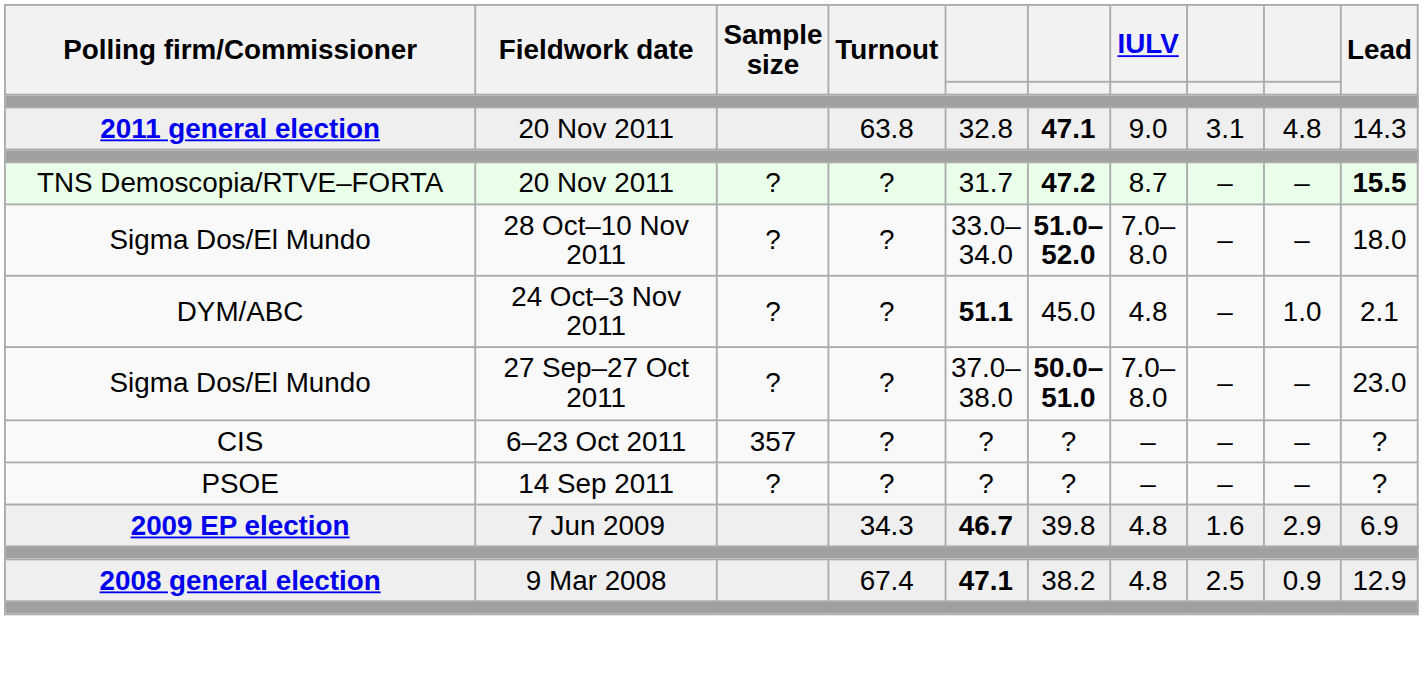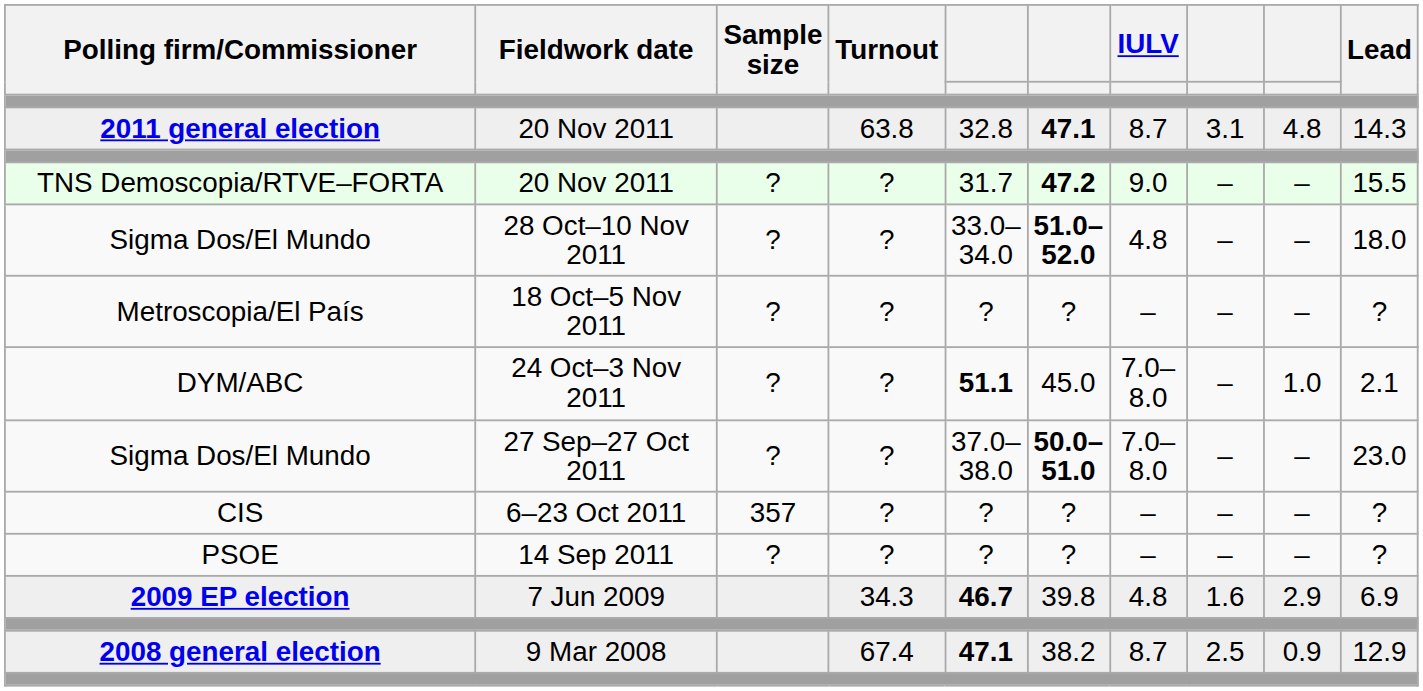(1148, 128) 9.0 -> (1148, 128) 8.7
(1148, 183) 8.7 -> (1148, 183) 9.0
(1379, 183) bold -> (1379, 183) normal
(1148, 240) 7.0– 8.0 -> (1148, 240) 4.8
+ row: (240, 311)
(1148, 311) 4.8 -> (1148, 383) 7.0– 8.0
(1148, 579) 4.8 -> (1148, 651) 8.7
